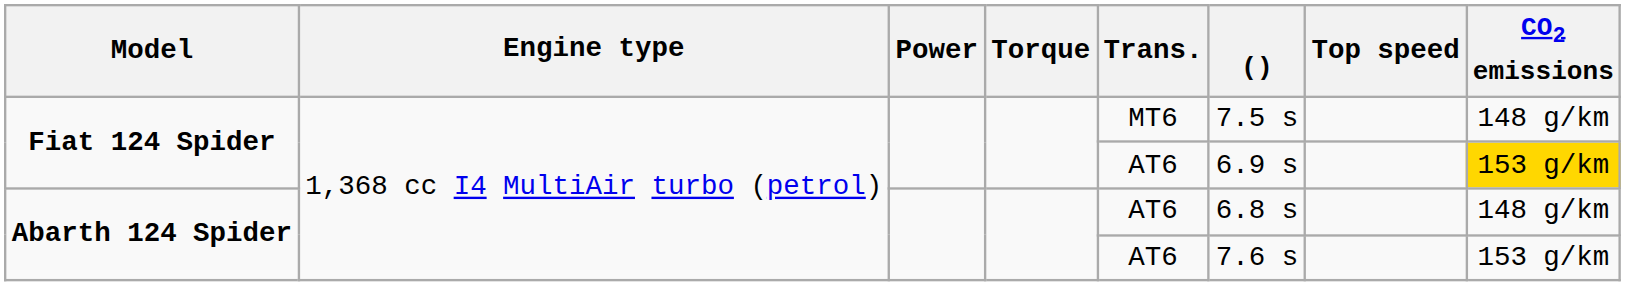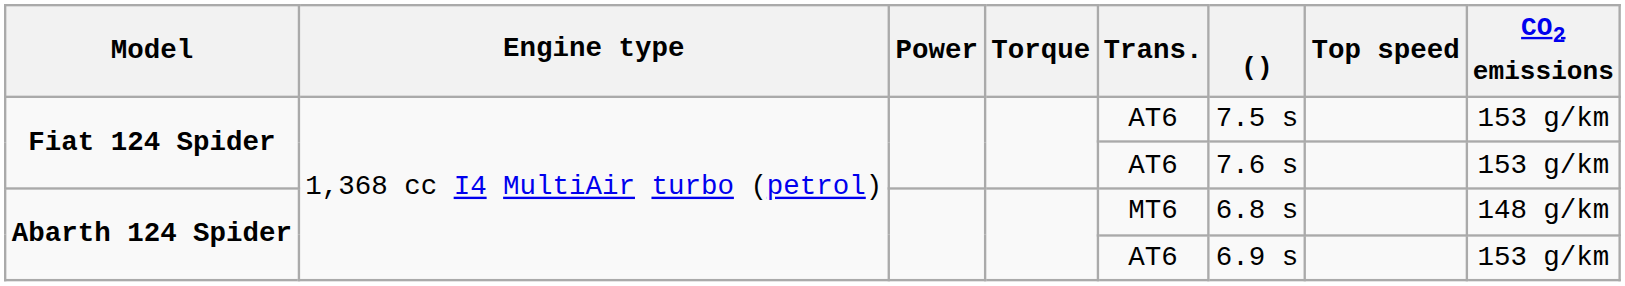(1153, 119) MT6 -> (1153, 119) AT6
(1543, 119) 148 g/km -> (1543, 119) 153 g/km
(1257, 165) 6.9 s -> (1257, 165) 7.6 s
(1543, 165) gold background -> (1543, 165) no background
(1153, 211) AT6 -> (1153, 211) MT6
(1257, 257) 7.6 s -> (1257, 257) 6.9 s
